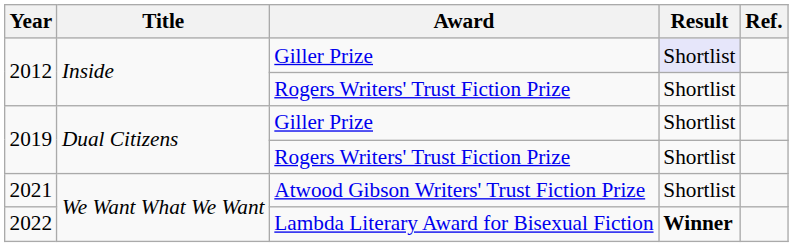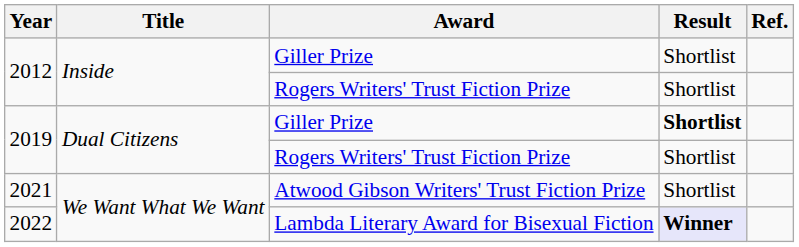(699, 55) lavender background -> (699, 55) no background
(699, 122) normal -> (702, 122) bold
(698, 223) no background -> (698, 223) lavender background
